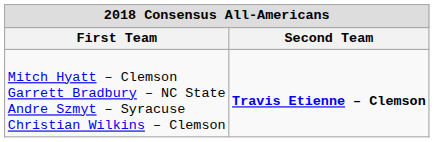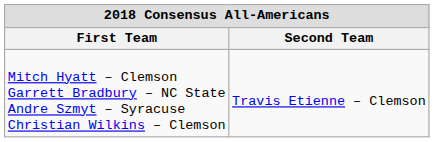(329, 101) bold -> (329, 101) normal
